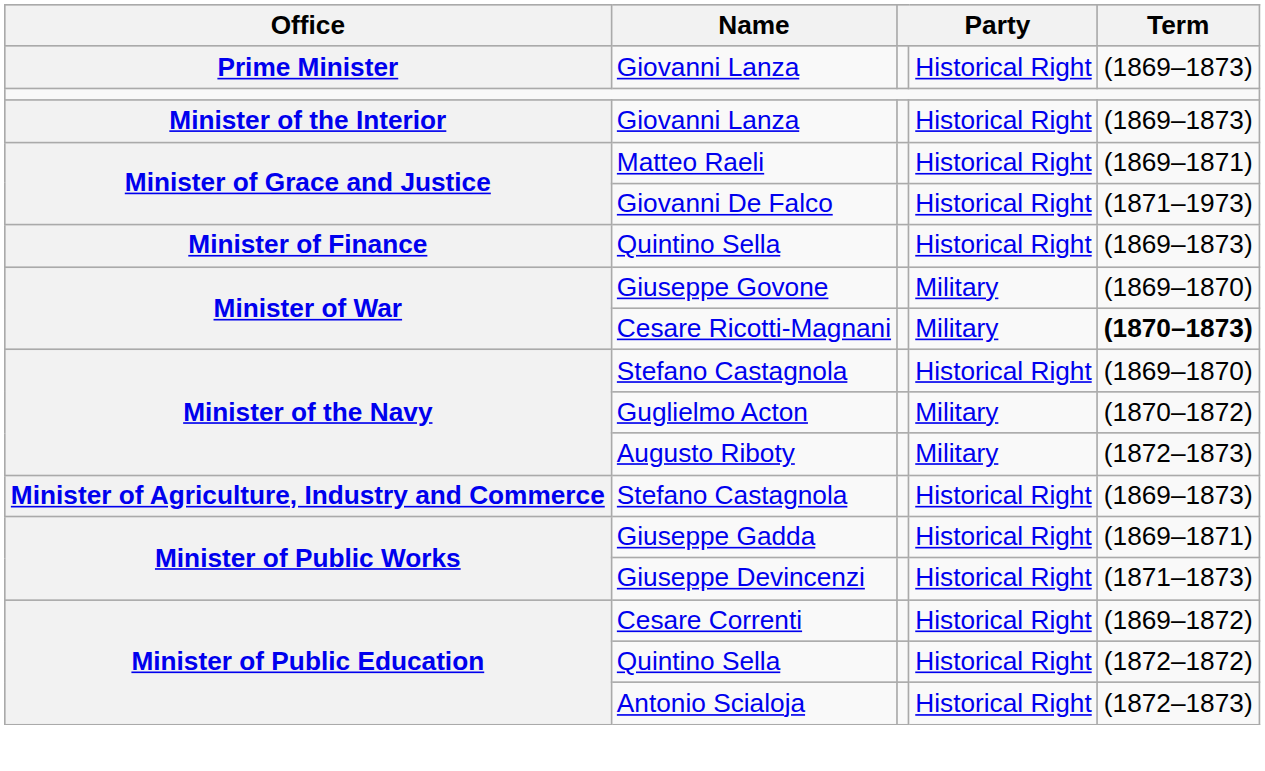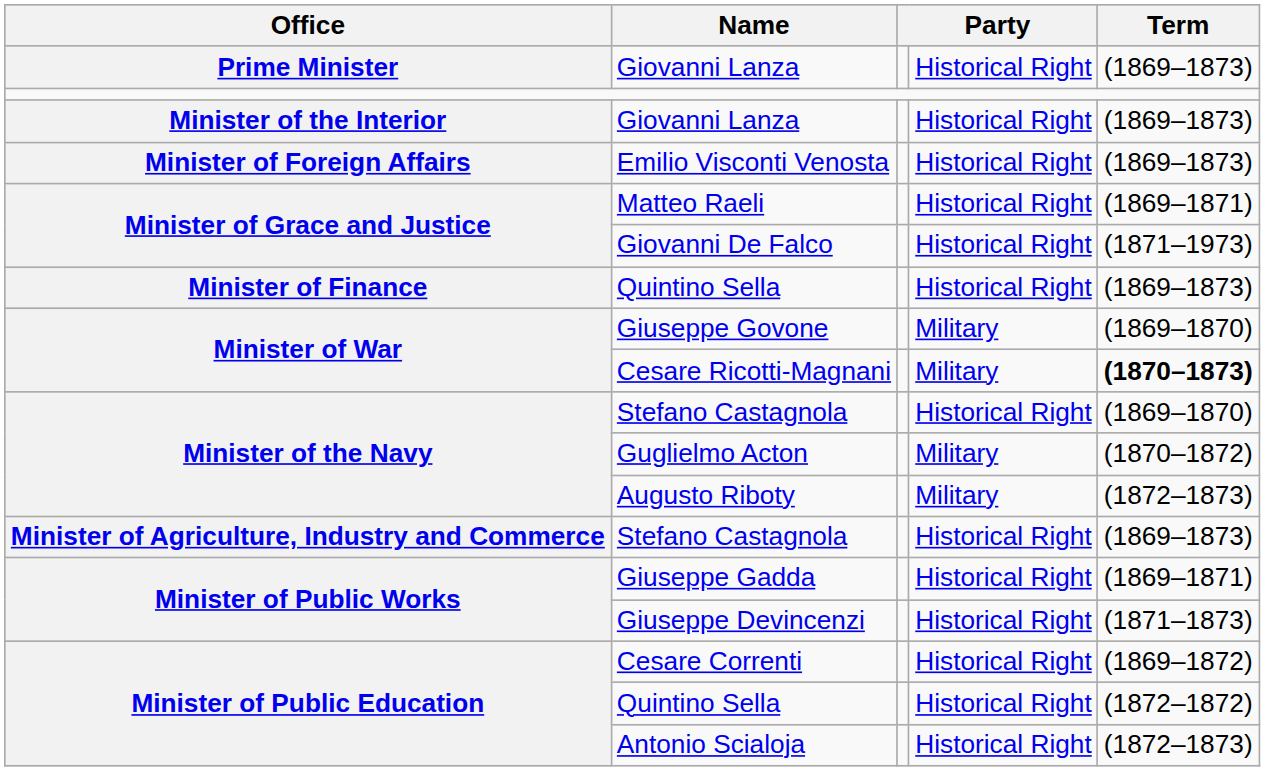+ row: (308, 162)
